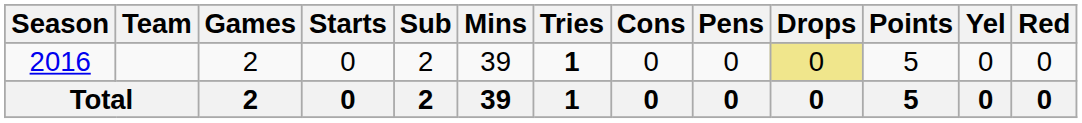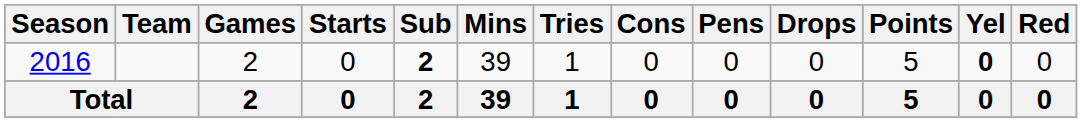(426, 61) normal -> (426, 61) bold
(572, 61) bold -> (572, 61) normal
(817, 61) khaki background -> (817, 61) no background
(986, 61) normal -> (986, 61) bold
